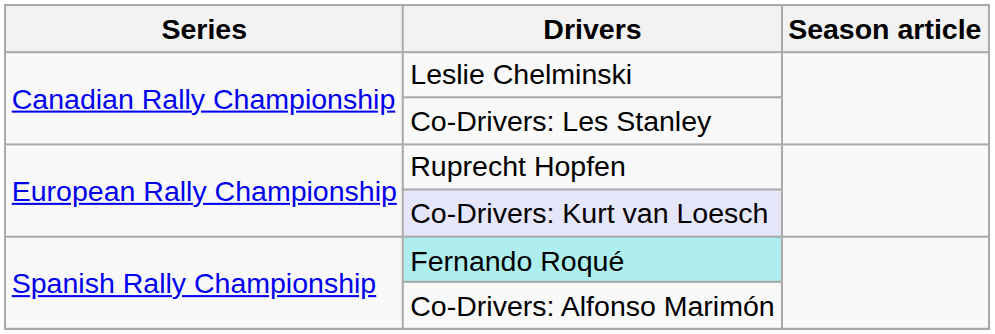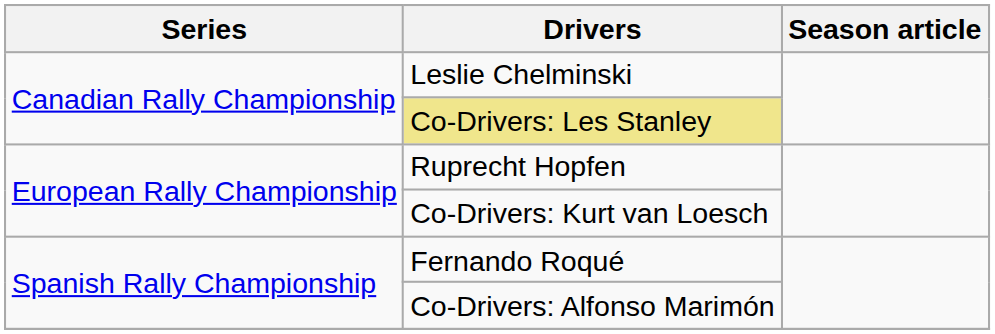(561, 121) no background -> (561, 121) khaki background
(589, 213) lavender background -> (589, 213) no background
(517, 259) paleturquoise background -> (517, 259) no background
